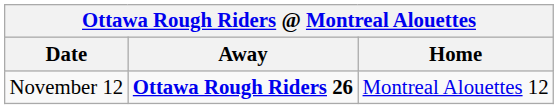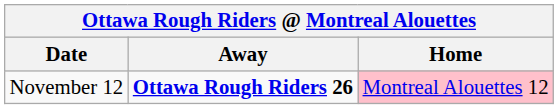(456, 86) no background -> (456, 86) pink background
